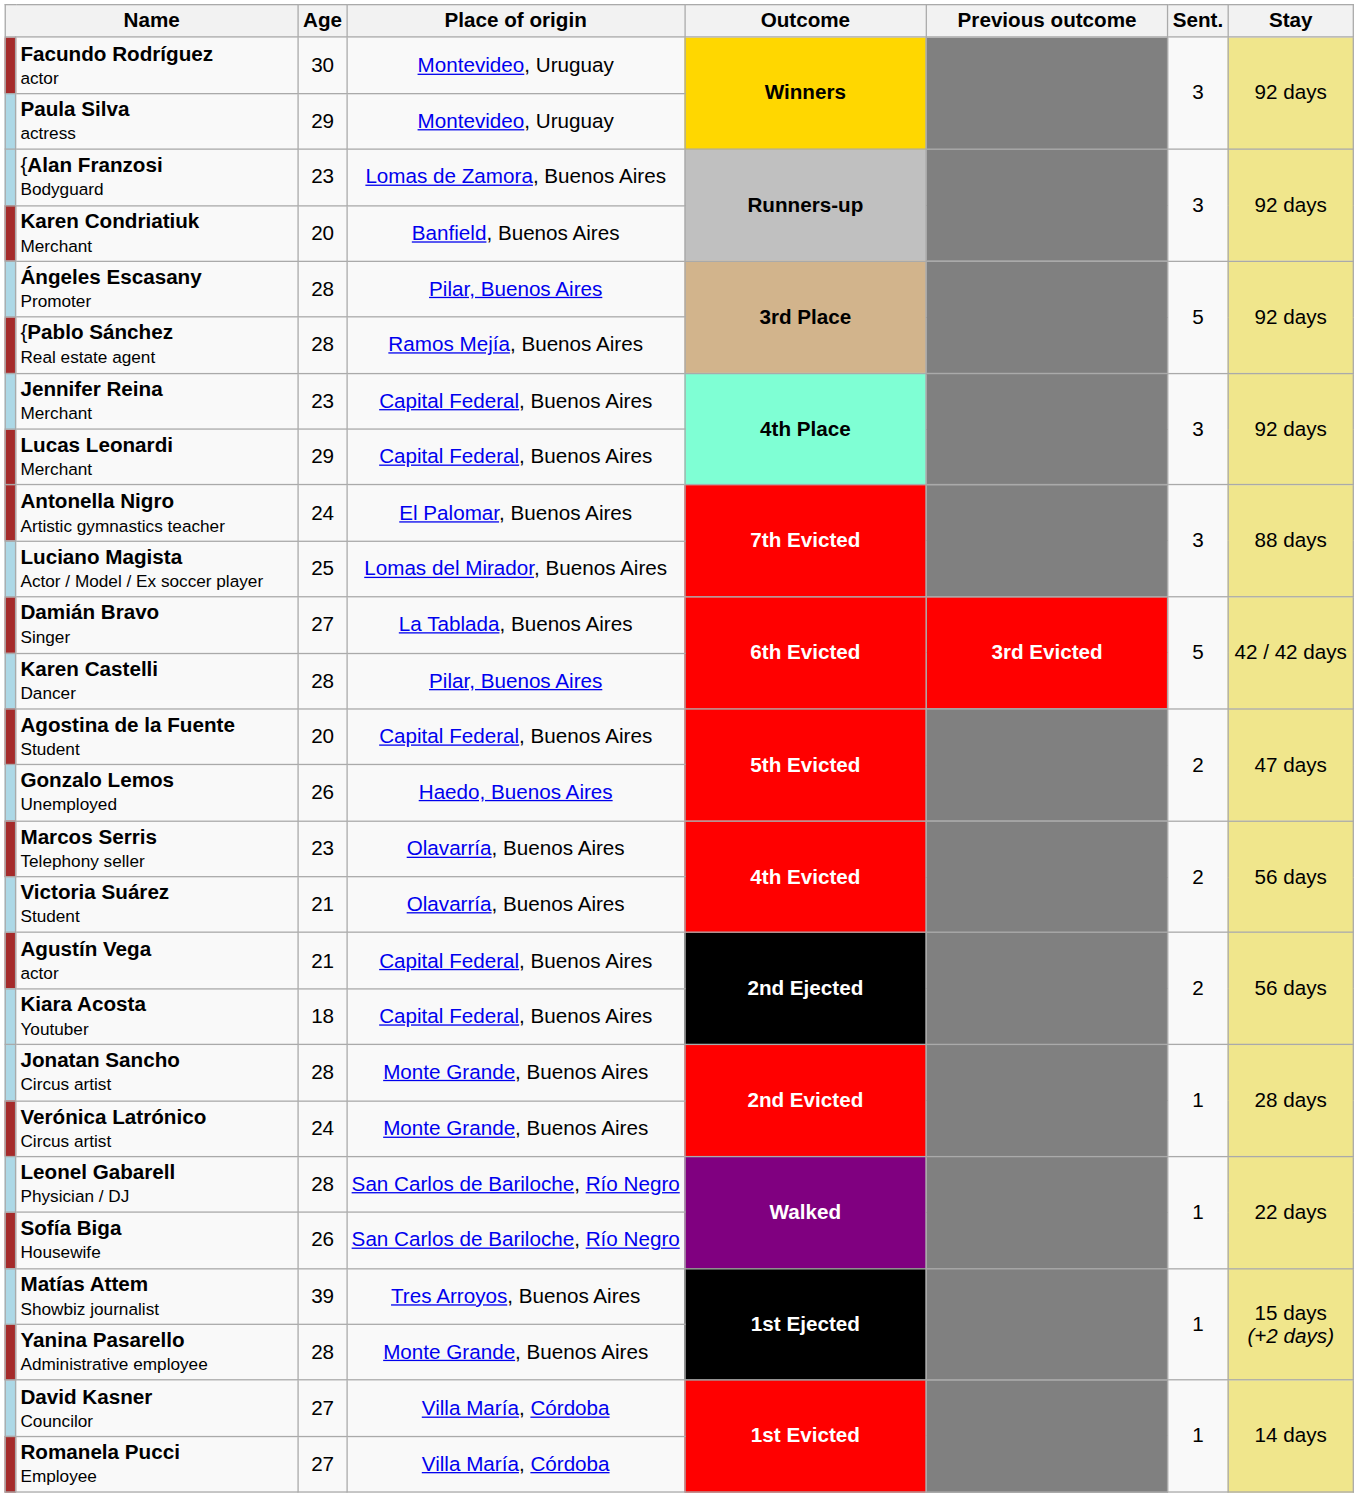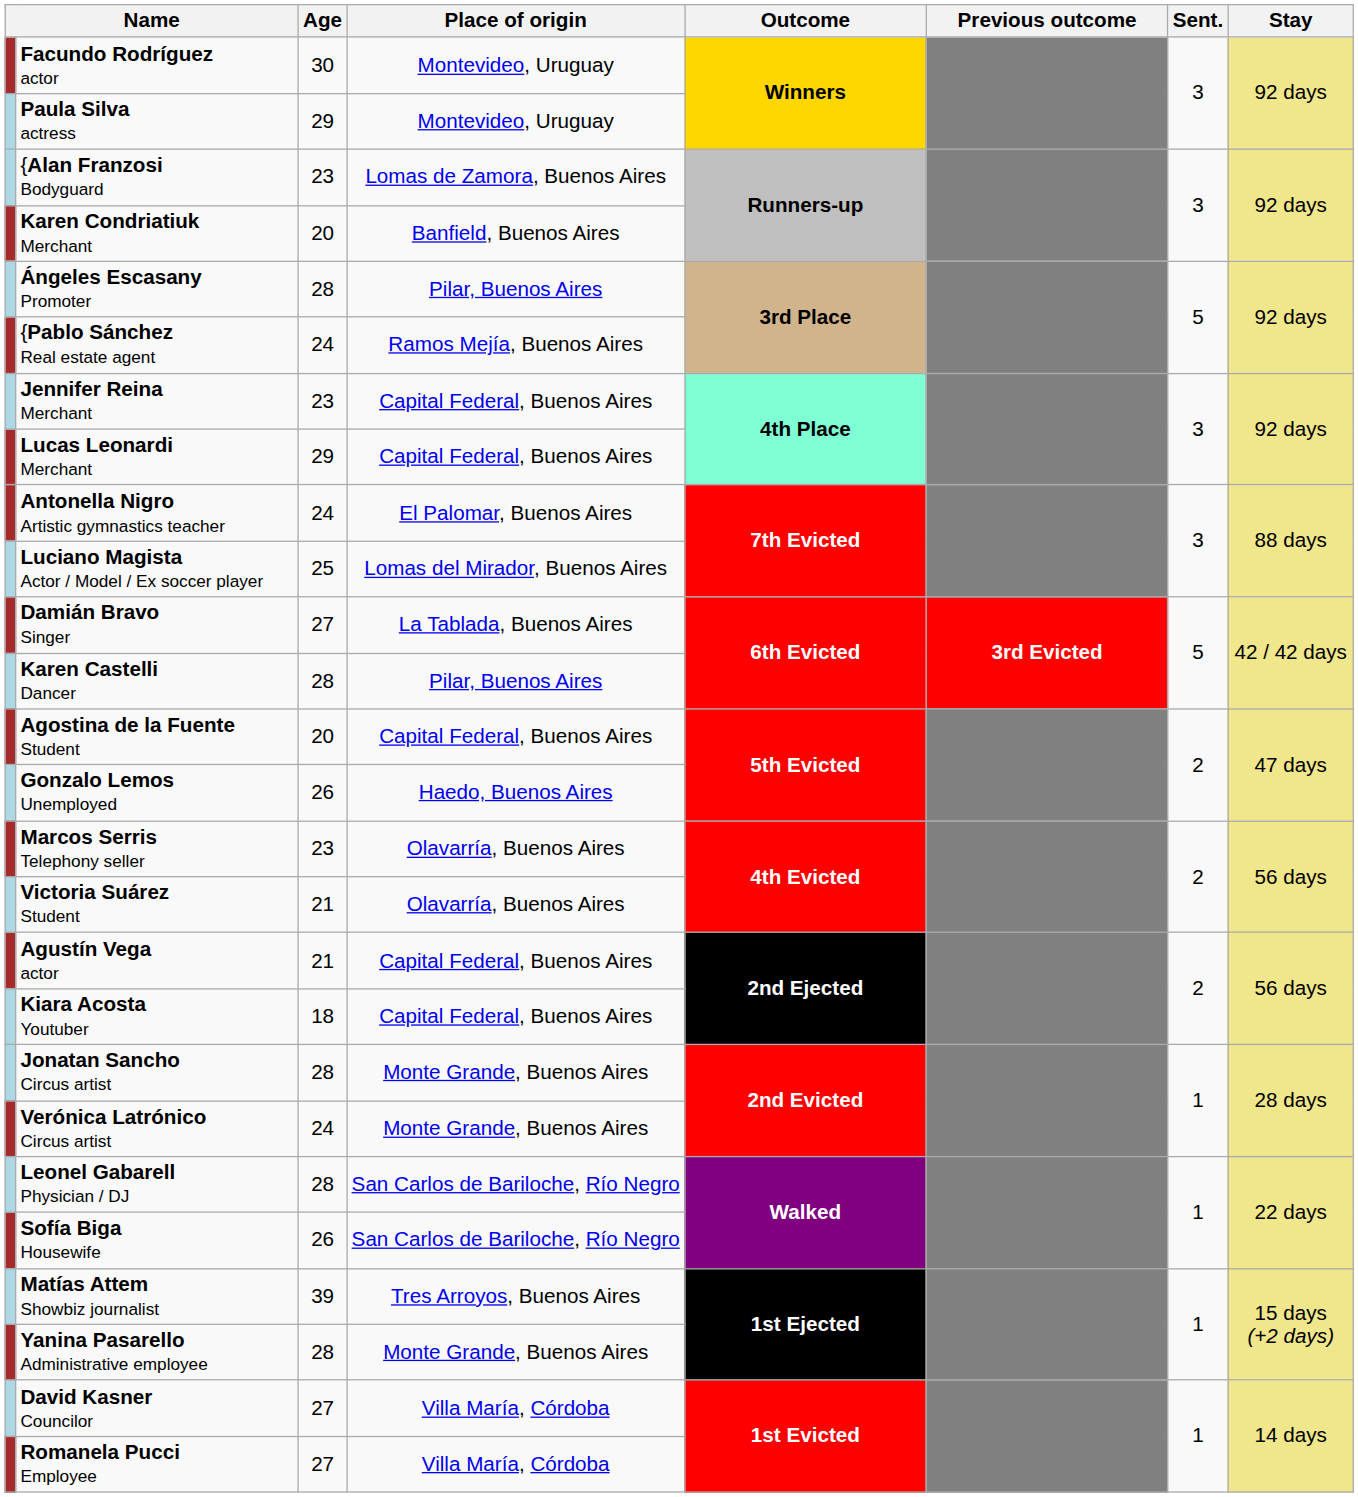(323, 344) 28 -> (323, 344) 24
